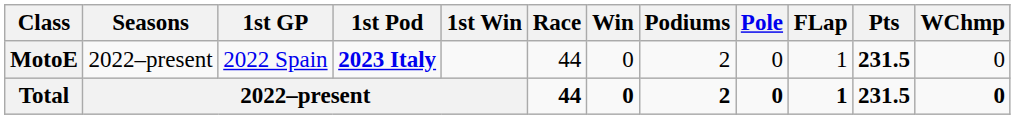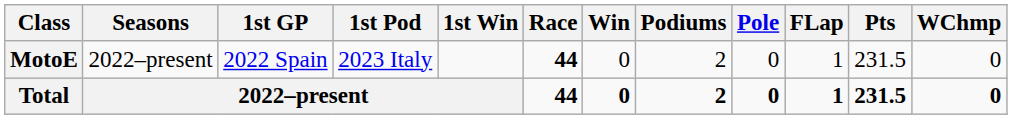(387, 59) bold -> (385, 59) normal
(570, 59) normal -> (566, 59) bold
(884, 59) bold -> (880, 59) normal
